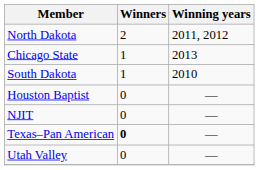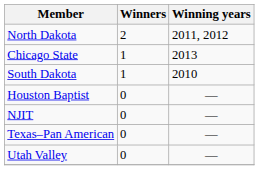(123, 134) bold -> (123, 134) normal
